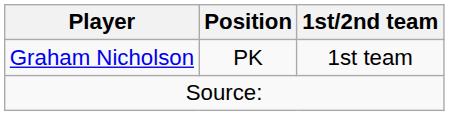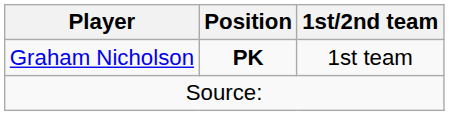(248, 57) normal -> (248, 57) bold
